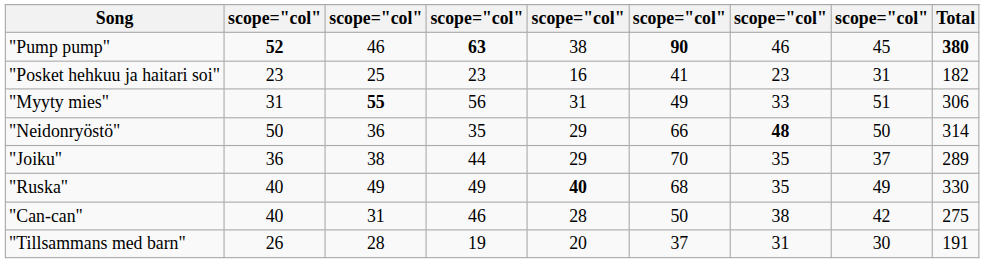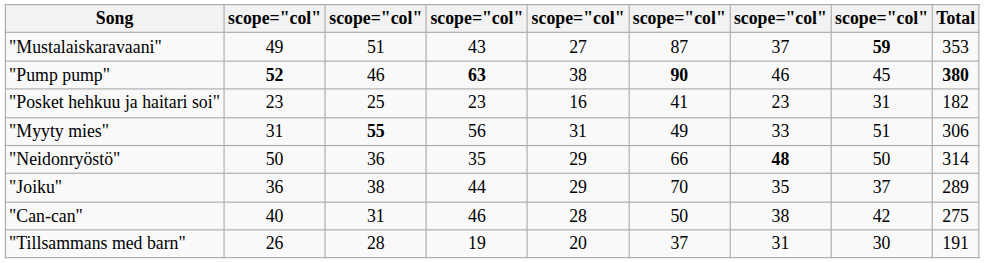+ row: (85, 46)
- row: (39, 187)
